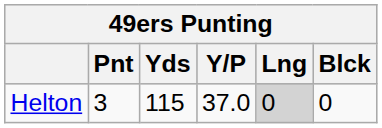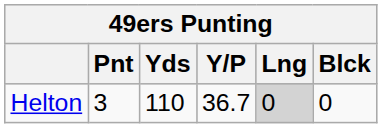(165, 102) 115 -> (165, 102) 110
(226, 102) 37.0 -> (226, 102) 36.7
